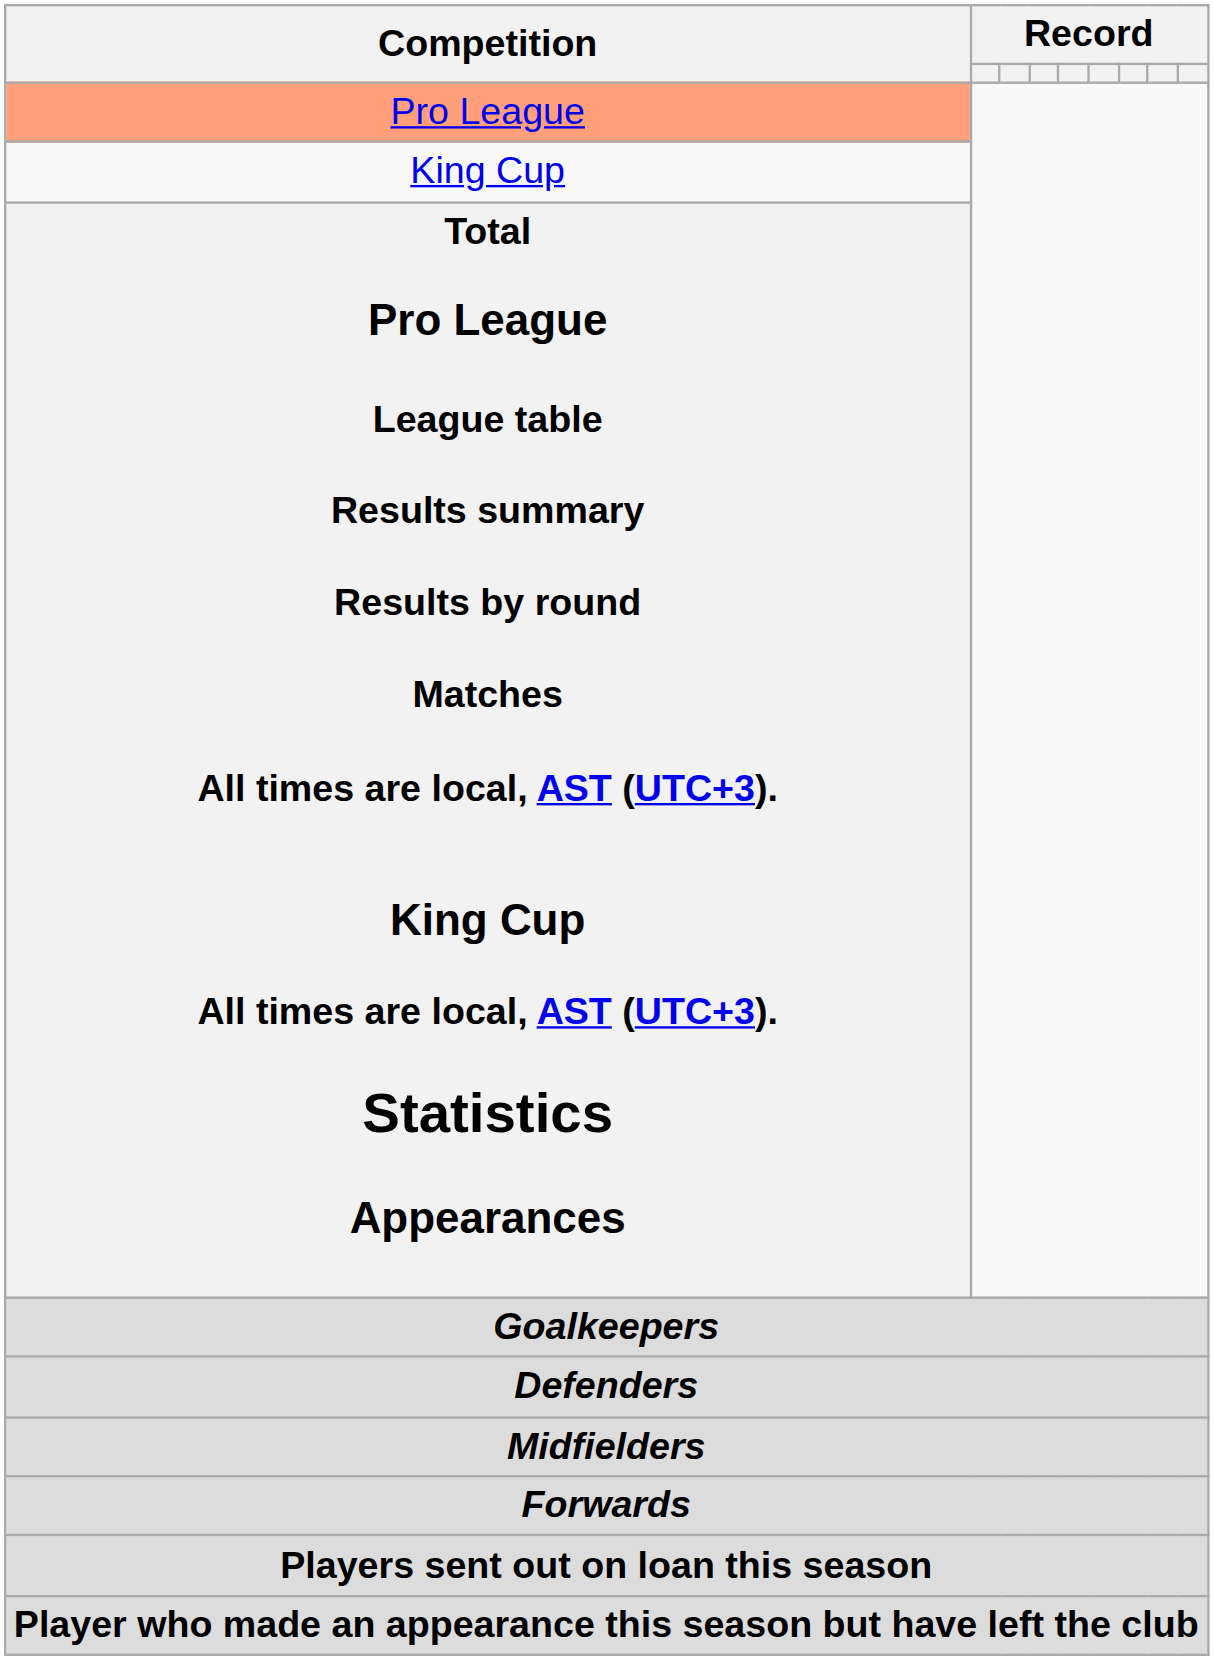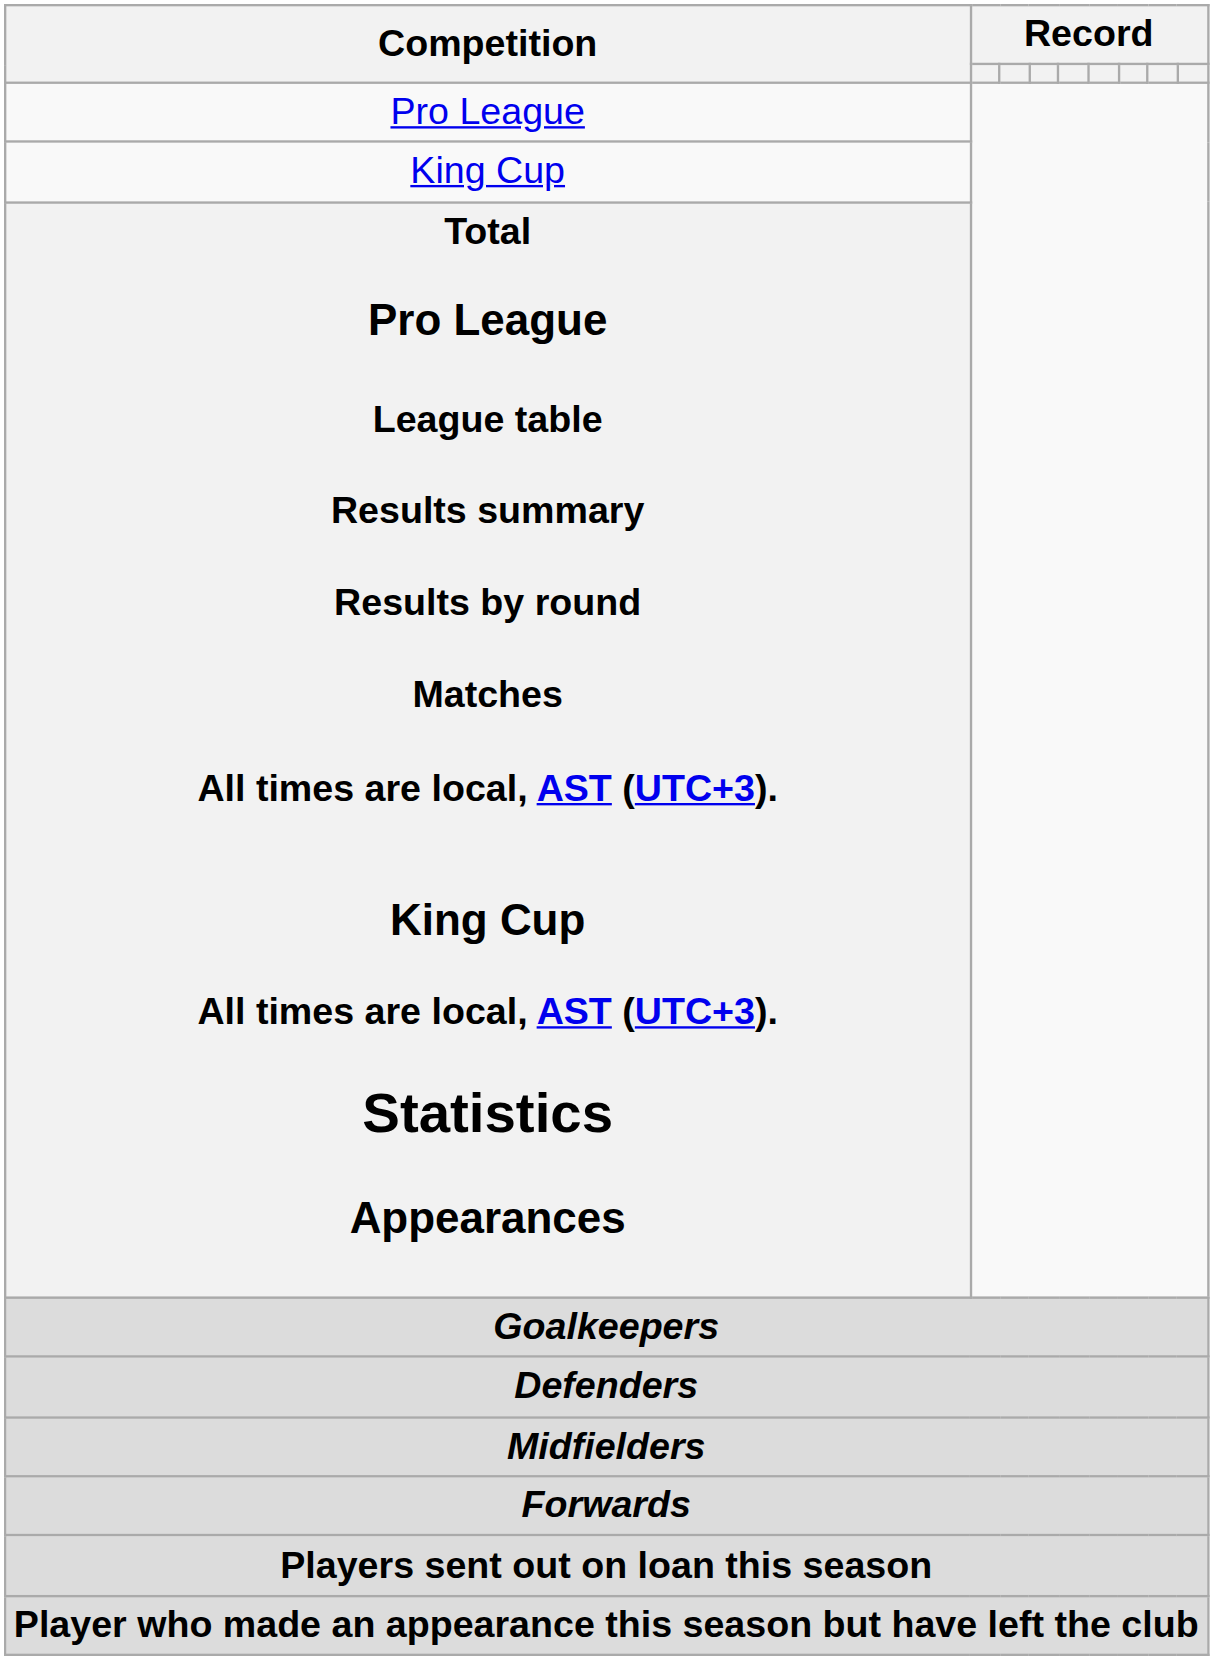(488, 111) lightsalmon background -> (488, 111) no background
